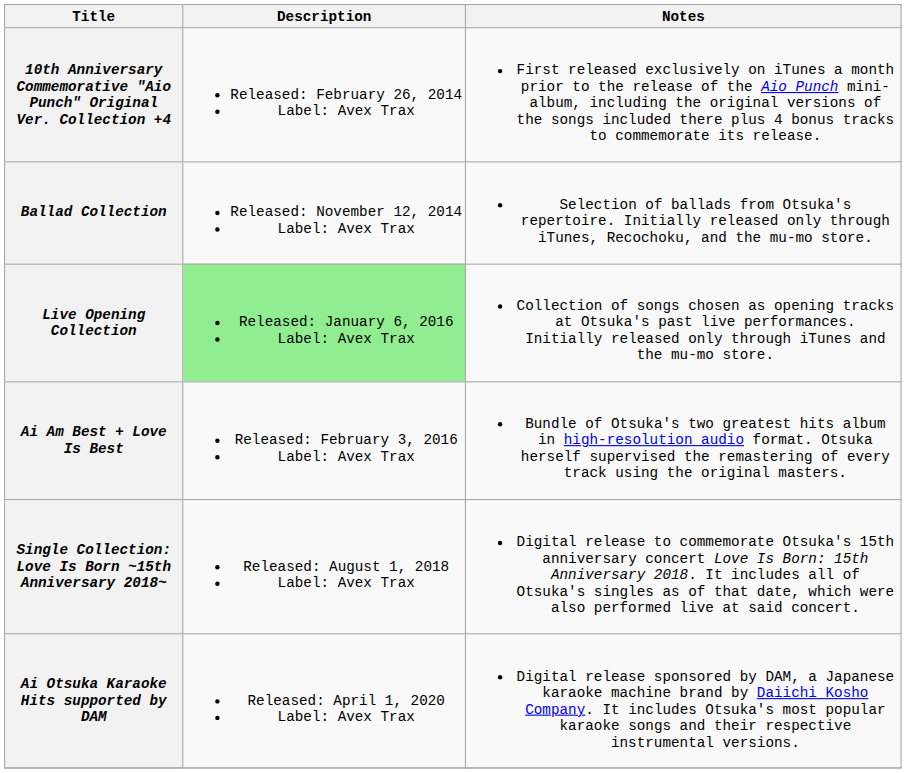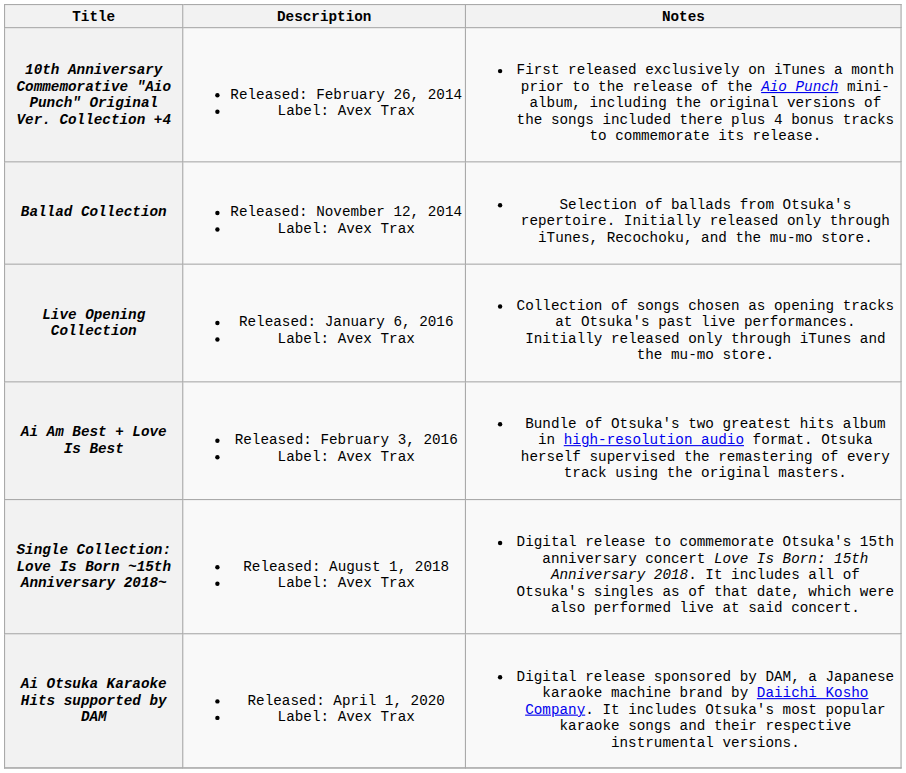(324, 331) lightgreen background -> (324, 331) no background
